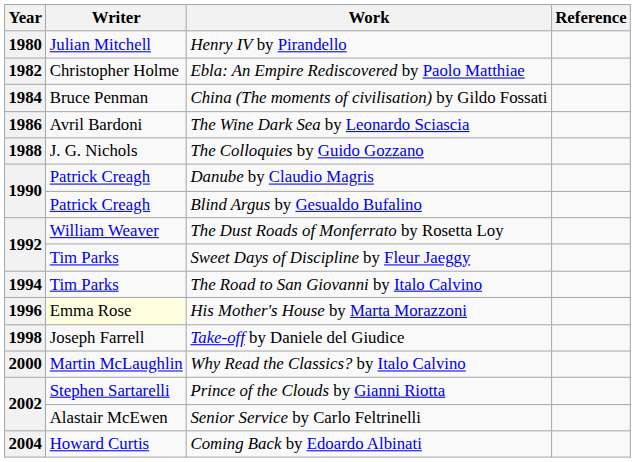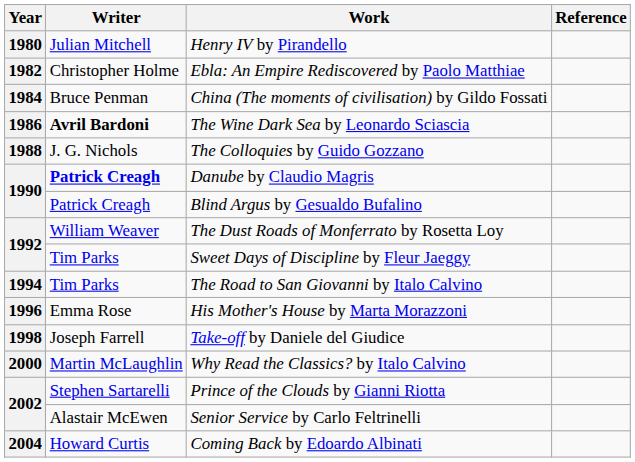(96, 124) normal -> (99, 124) bold
(100, 177) normal -> (105, 177) bold
(91, 310) lightyellow background -> (91, 310) no background
